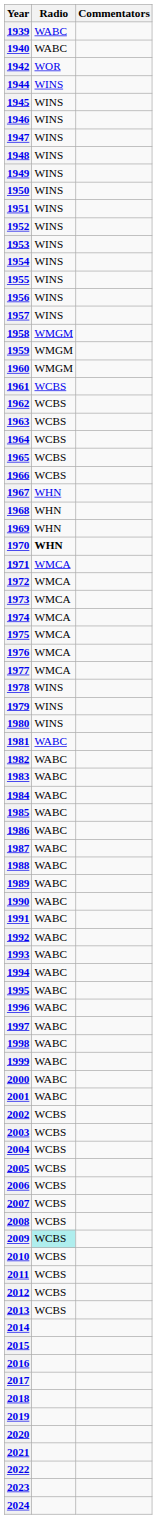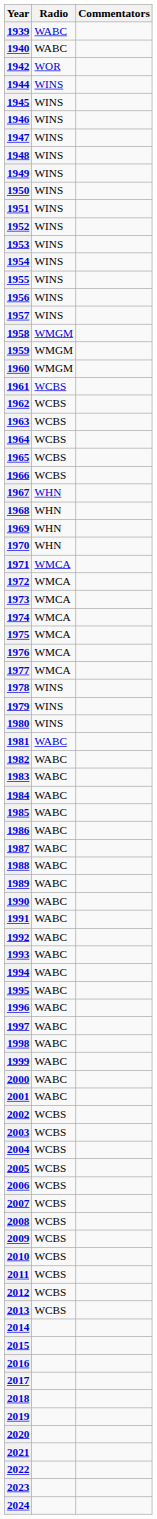(48, 546) bold -> (48, 546) normal
(50, 1238) paleturquoise background -> (50, 1238) no background
